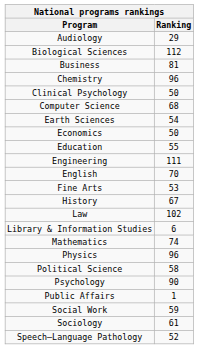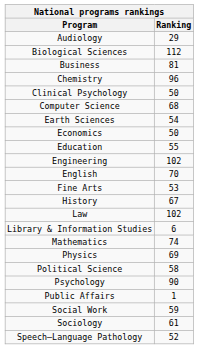(174, 161) 111 -> (174, 161) 102
(174, 256) 96 -> (174, 256) 69
